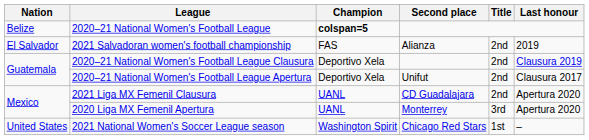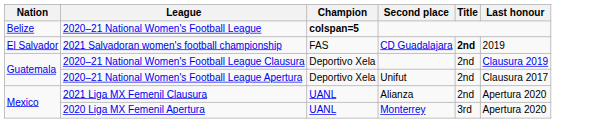(418, 45) Alianza -> (416, 45) CD Guadalajara
(499, 45) normal -> (466, 45) bold
(438, 94) CD Guadalajara -> (397, 94) Alianza
- row: (178, 126)
